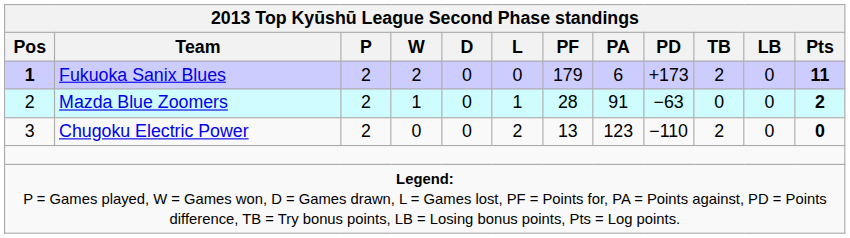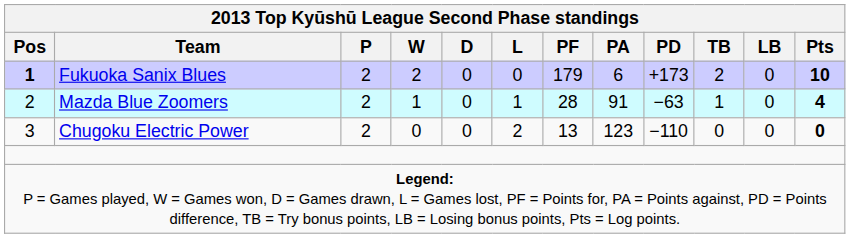(820, 74) 11 -> (820, 74) 10
(719, 103) 0 -> (719, 103) 1
(820, 103) 2 -> (820, 103) 4
(719, 131) 2 -> (719, 131) 0
